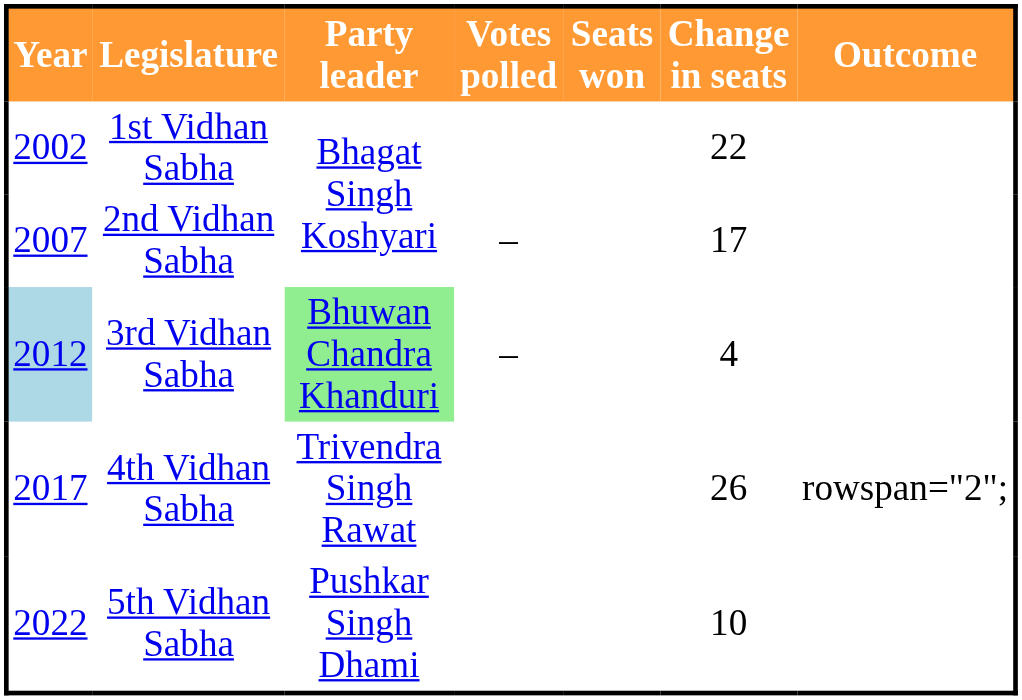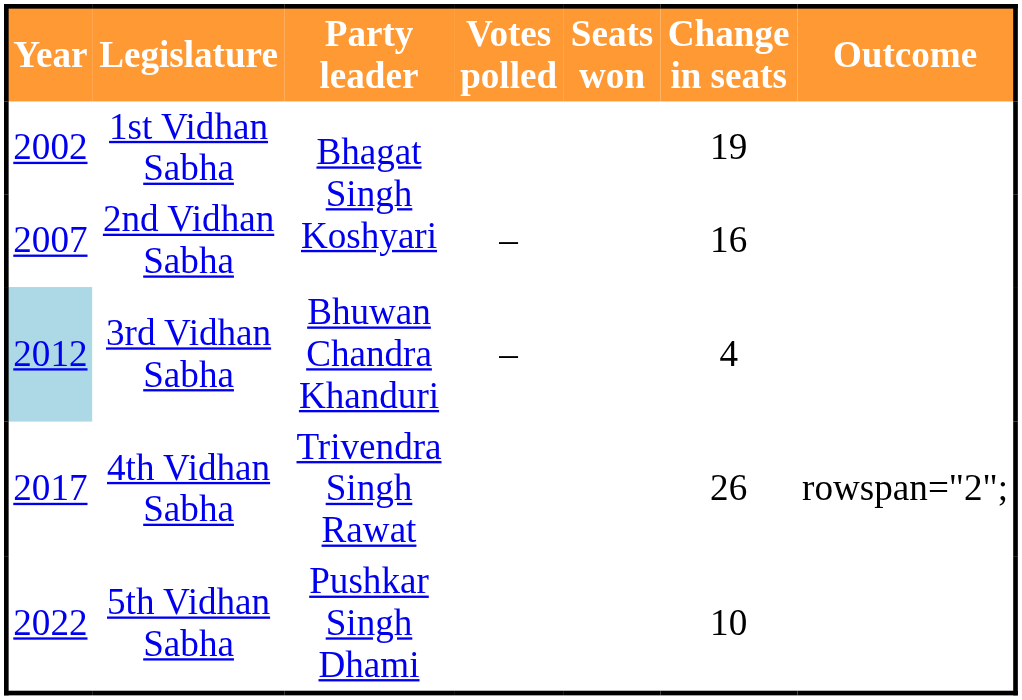(729, 147) 22 -> (729, 147) 19
(729, 239) 17 -> (729, 239) 16
(369, 353) lightgreen background -> (369, 353) no background
